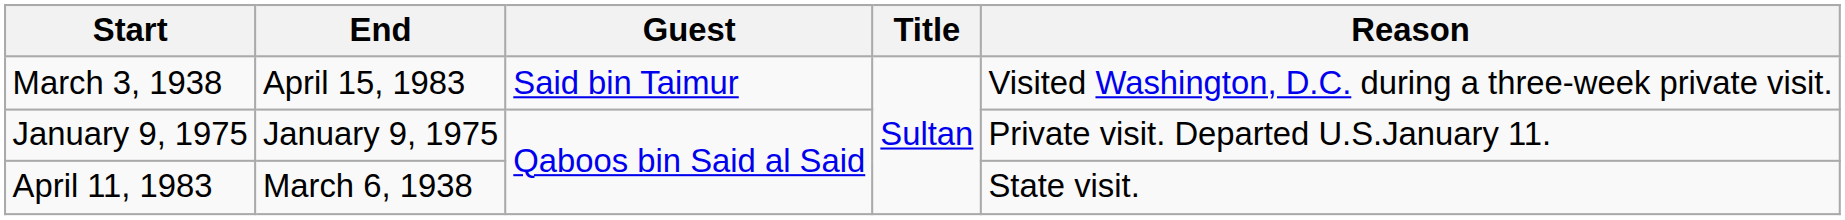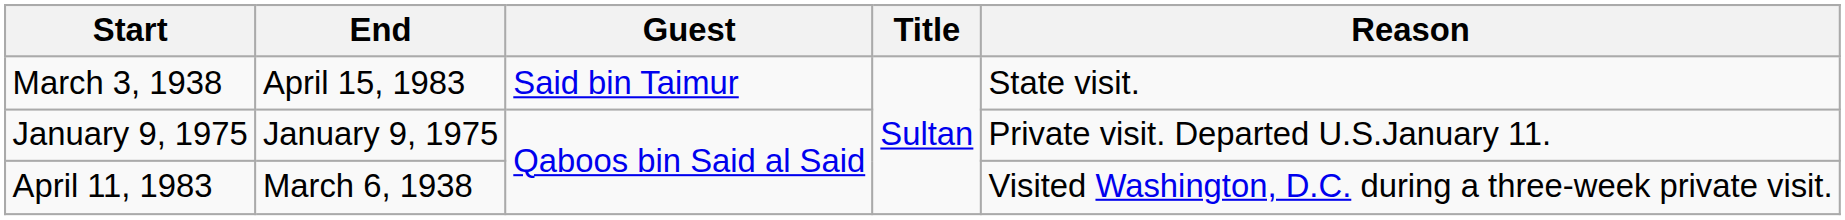(1411, 82) Visited Washington, D.C. during a three-week private visit. -> (1064, 82) State visit.
(1064, 186) State visit. -> (1411, 186) Visited Washington, D.C. during a three-week private visit.
